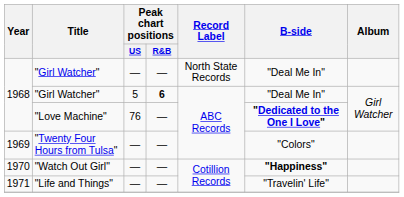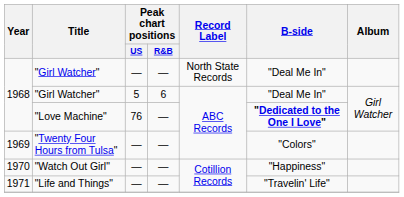(162, 94) bold -> (163, 94) normal
(296, 167) bold -> (297, 167) normal
